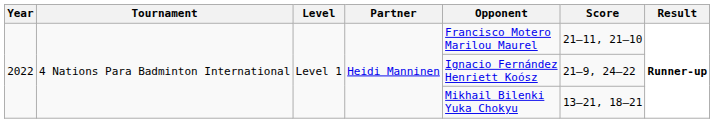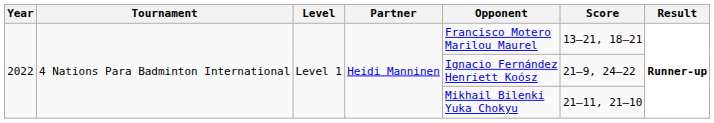(603, 38) 21–11, 21–10 -> (603, 38) 13–21, 18–21
(603, 102) 13–21, 18–21 -> (603, 102) 21–11, 21–10
